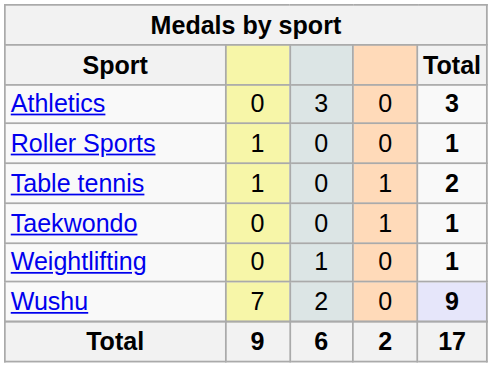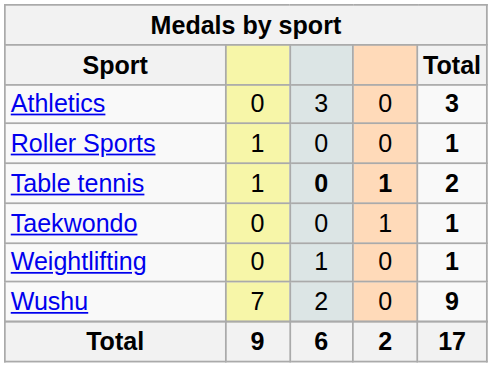(321, 183) normal -> (321, 183) bold
(385, 183) normal -> (385, 183) bold
(452, 302) lavender background -> (452, 302) no background
